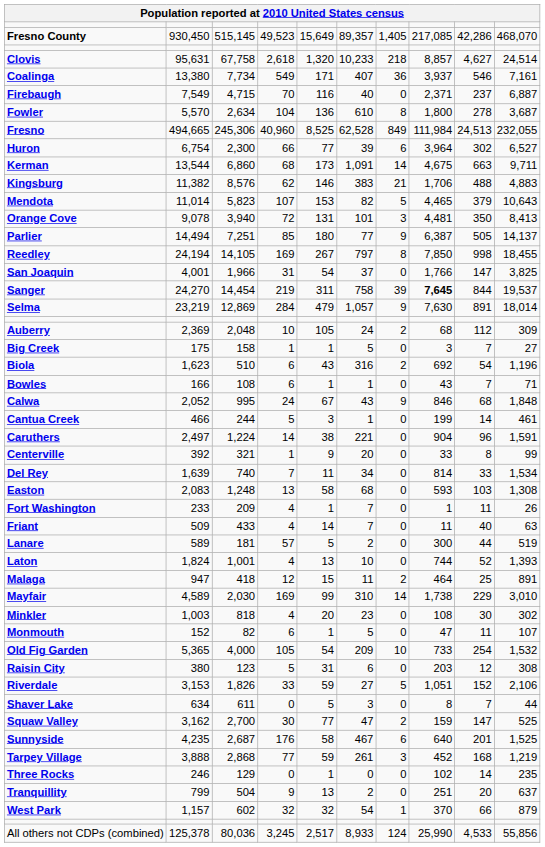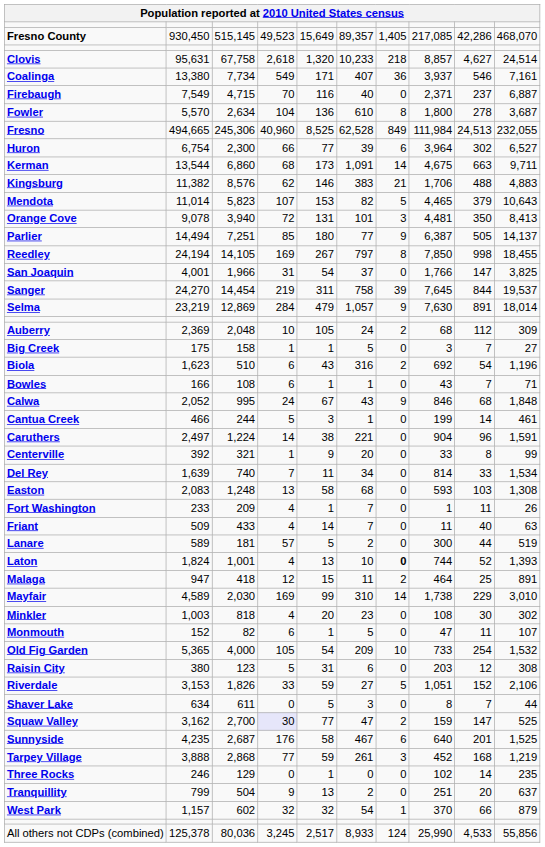(438, 290) bold -> (438, 290) normal
(403, 561) normal -> (403, 561) bold
(288, 721) no background -> (288, 721) lavender background
